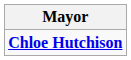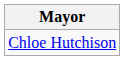(65, 42) bold -> (62, 42) normal
